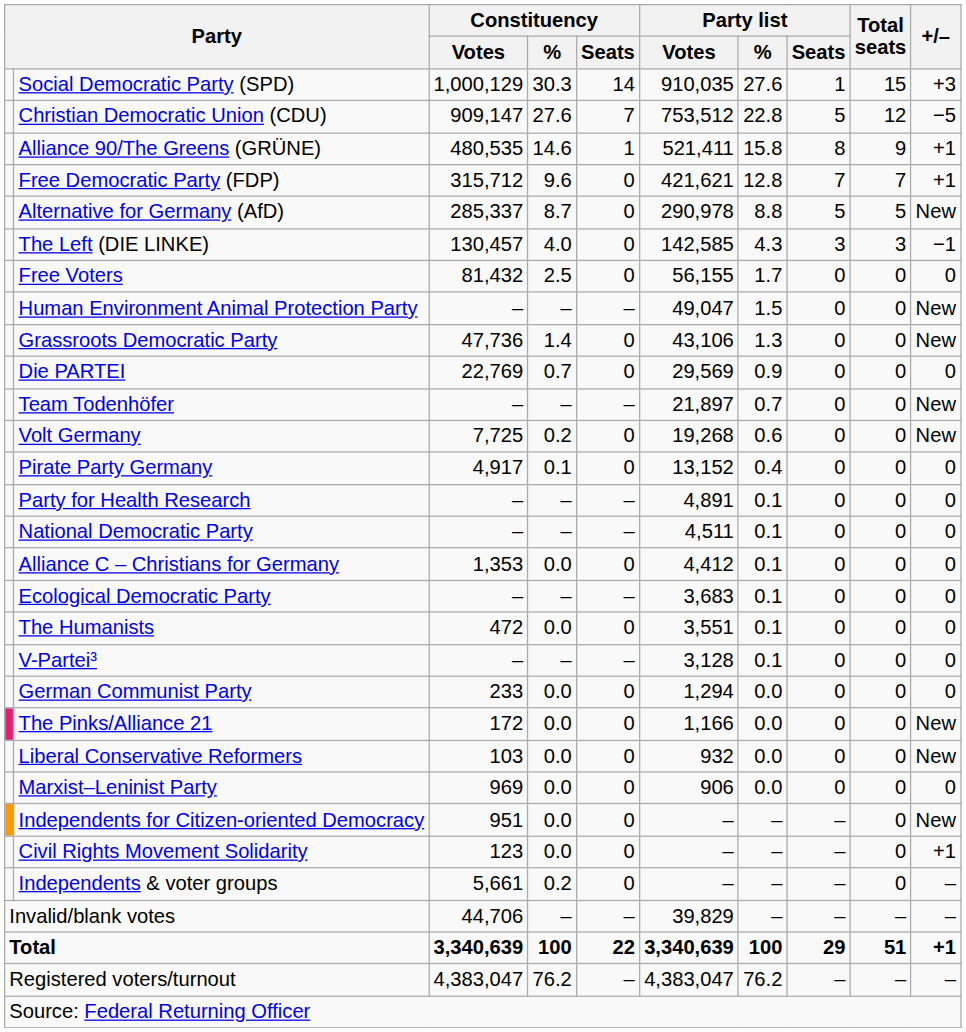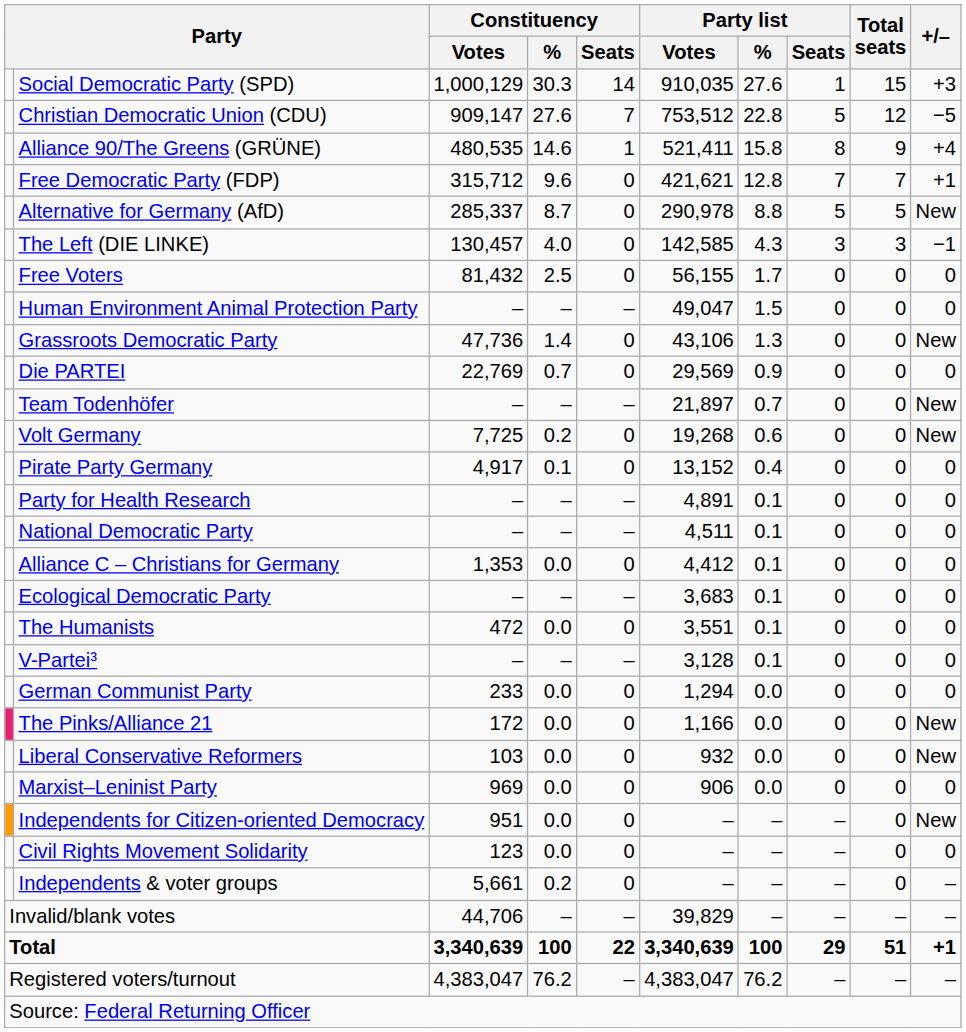(944, 148) +1 -> (944, 148) +4
(936, 308) New -> (950, 308) 0
(944, 851) +1 -> (950, 851) 0
